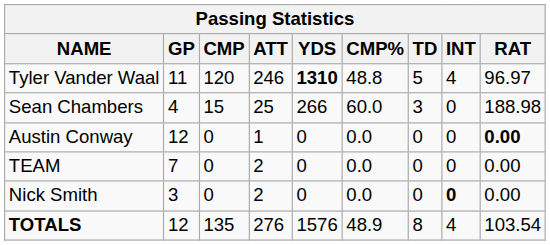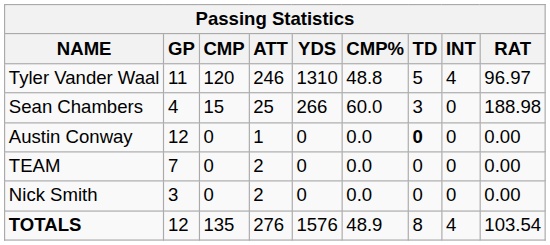(317, 78) bold -> (317, 78) normal
(418, 136) normal -> (418, 136) bold
(502, 136) bold -> (502, 136) normal
(451, 195) bold -> (451, 195) normal
